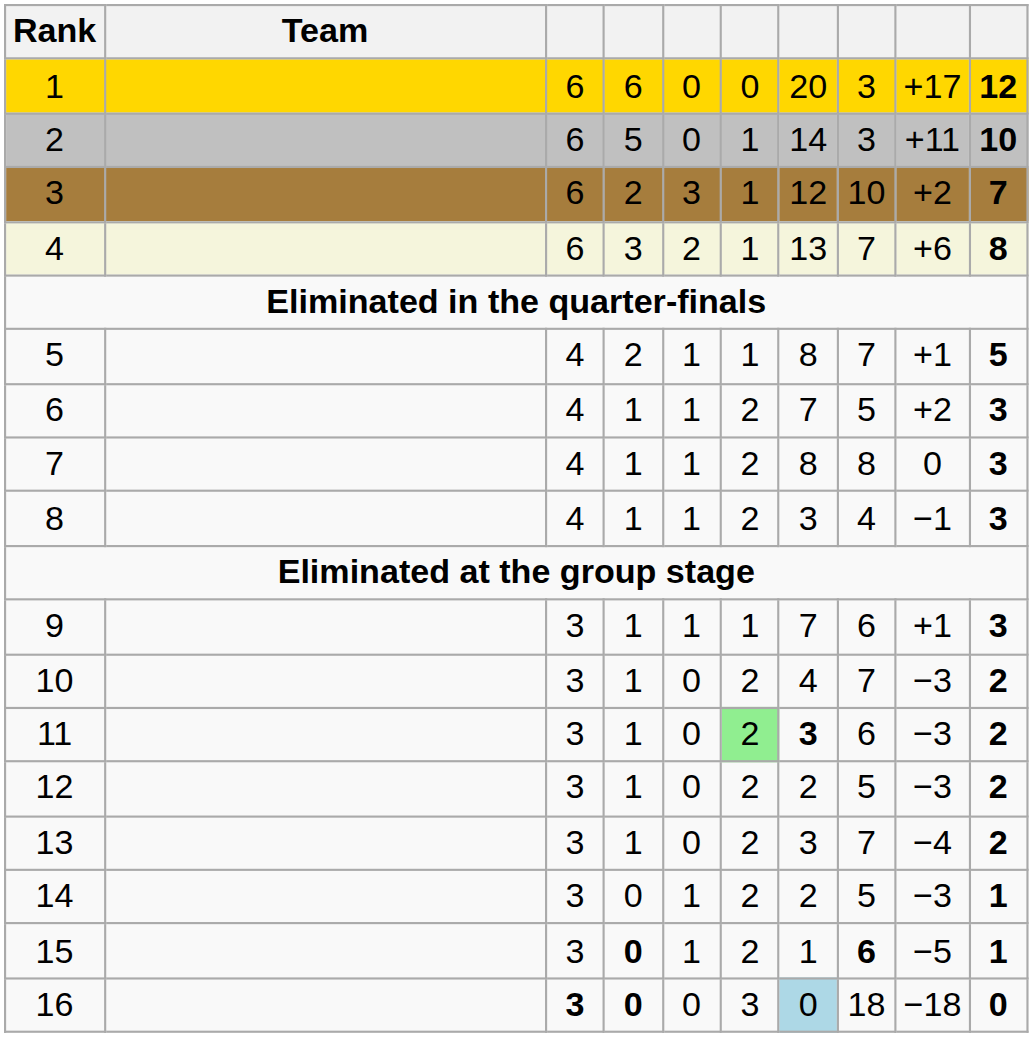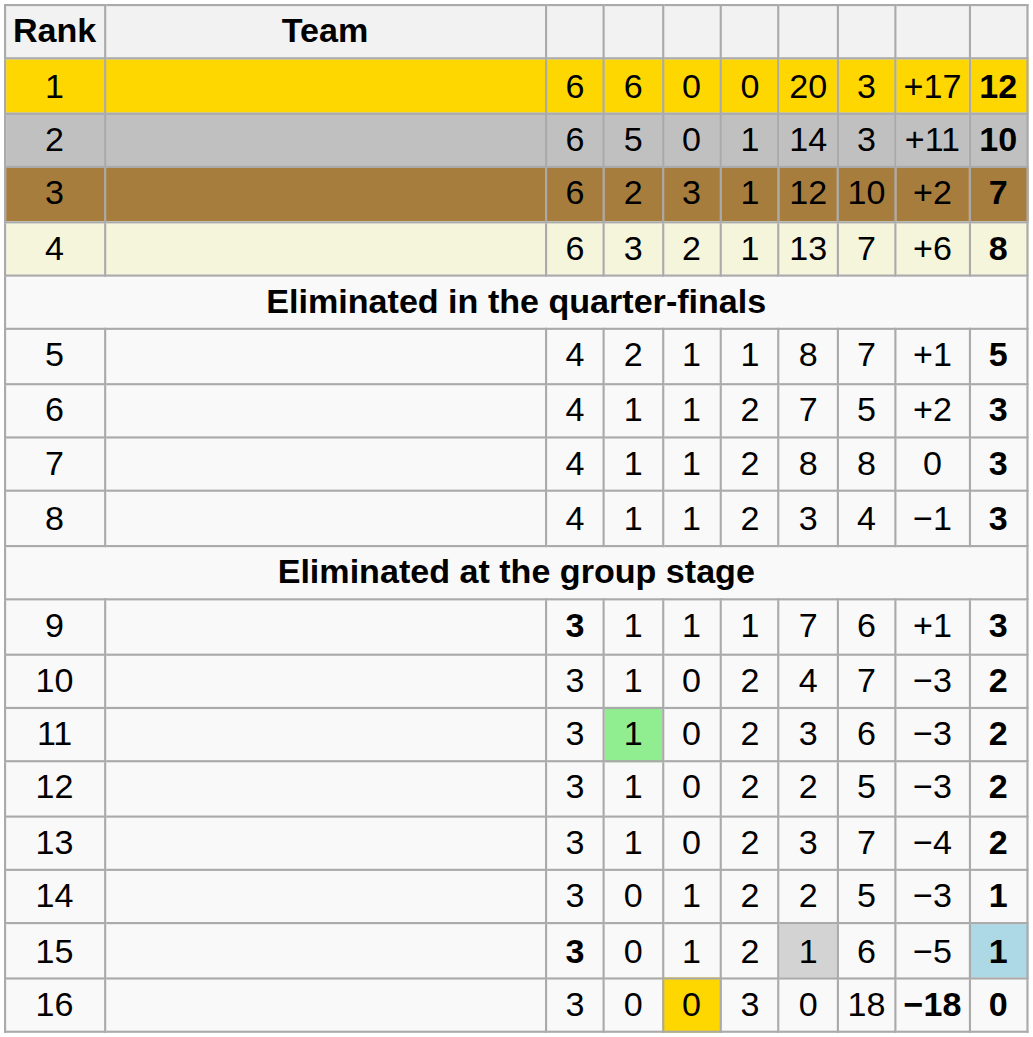(575, 626) normal -> (575, 626) bold
(633, 734) no background -> (633, 734) lightgreen background
(750, 734) lightgreen background -> (750, 734) no background
(808, 734) bold -> (808, 734) normal
(575, 950) normal -> (575, 950) bold
(633, 950) bold -> (633, 950) normal
(808, 950) no background -> (808, 950) lightgrey background
(867, 950) bold -> (867, 950) normal
(998, 950) no background -> (998, 950) lightblue background
(575, 1004) bold -> (575, 1004) normal
(633, 1004) bold -> (633, 1004) normal
(692, 1004) no background -> (692, 1004) gold background
(808, 1004) lightblue background -> (808, 1004) no background
(932, 1004) normal -> (932, 1004) bold
